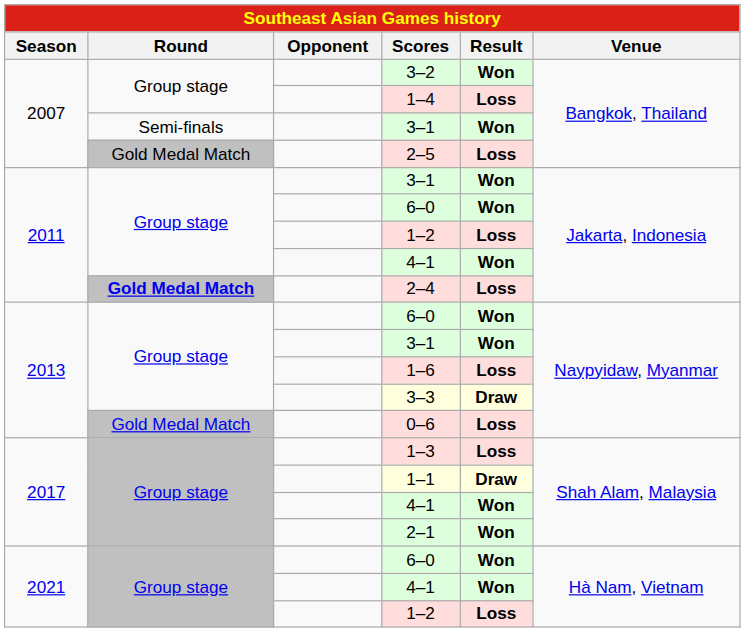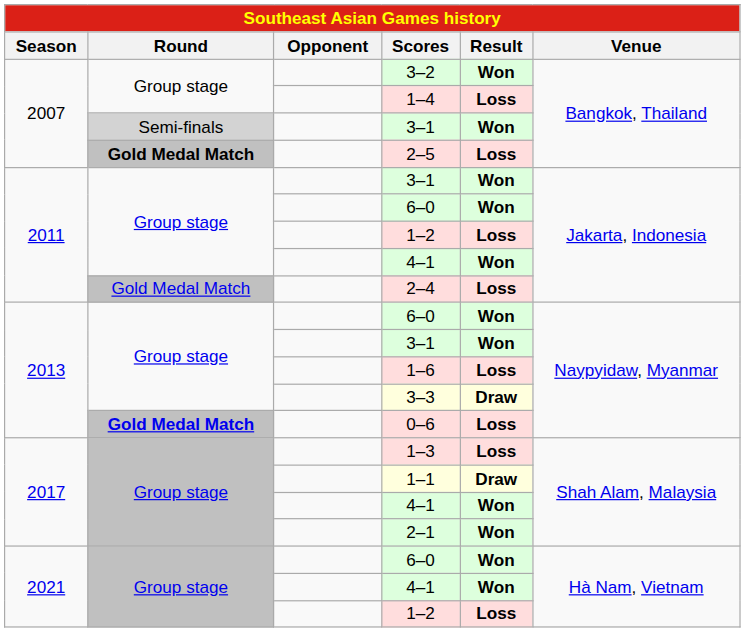(181, 127) no background -> (181, 127) lightgrey background
(181, 154) normal -> (181, 154) bold
(181, 289) bold -> (181, 289) normal
(181, 425) normal -> (181, 425) bold
